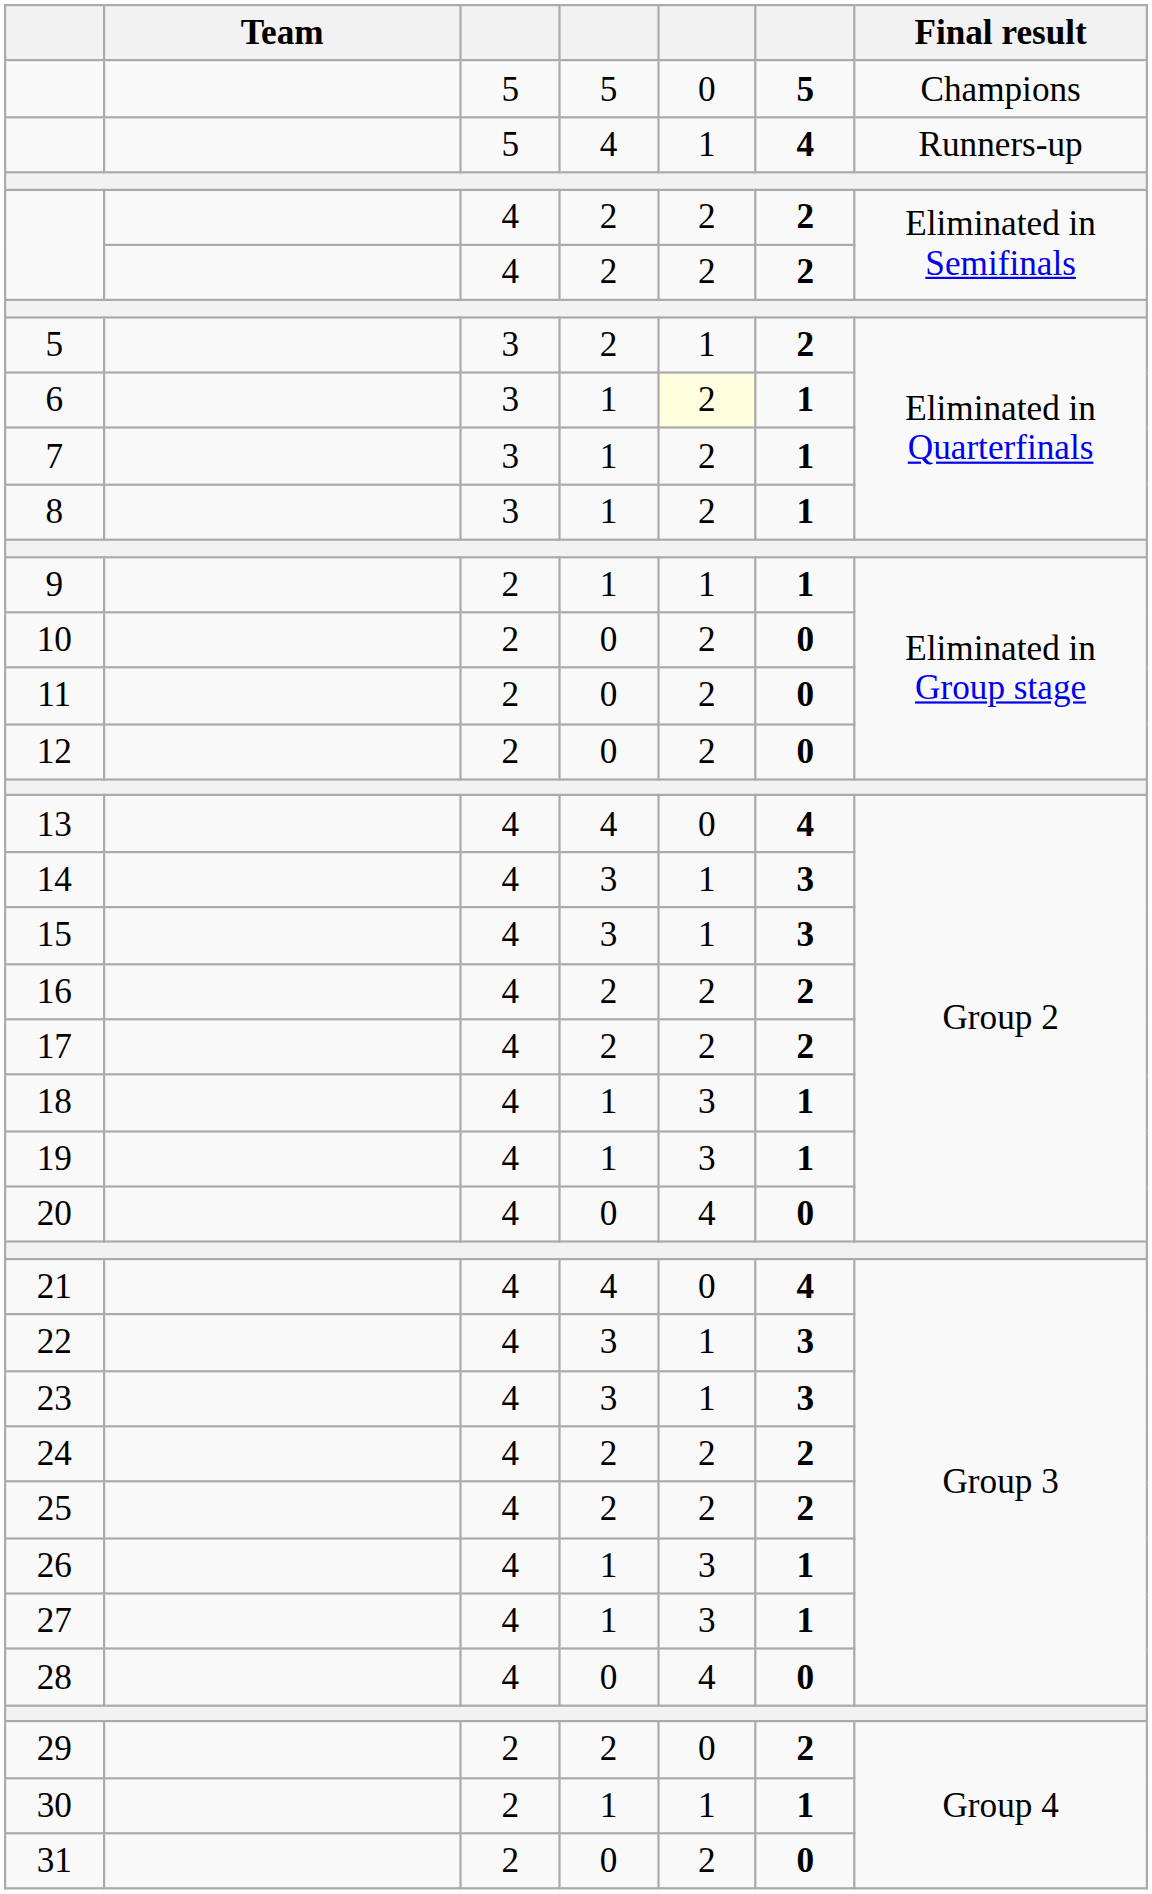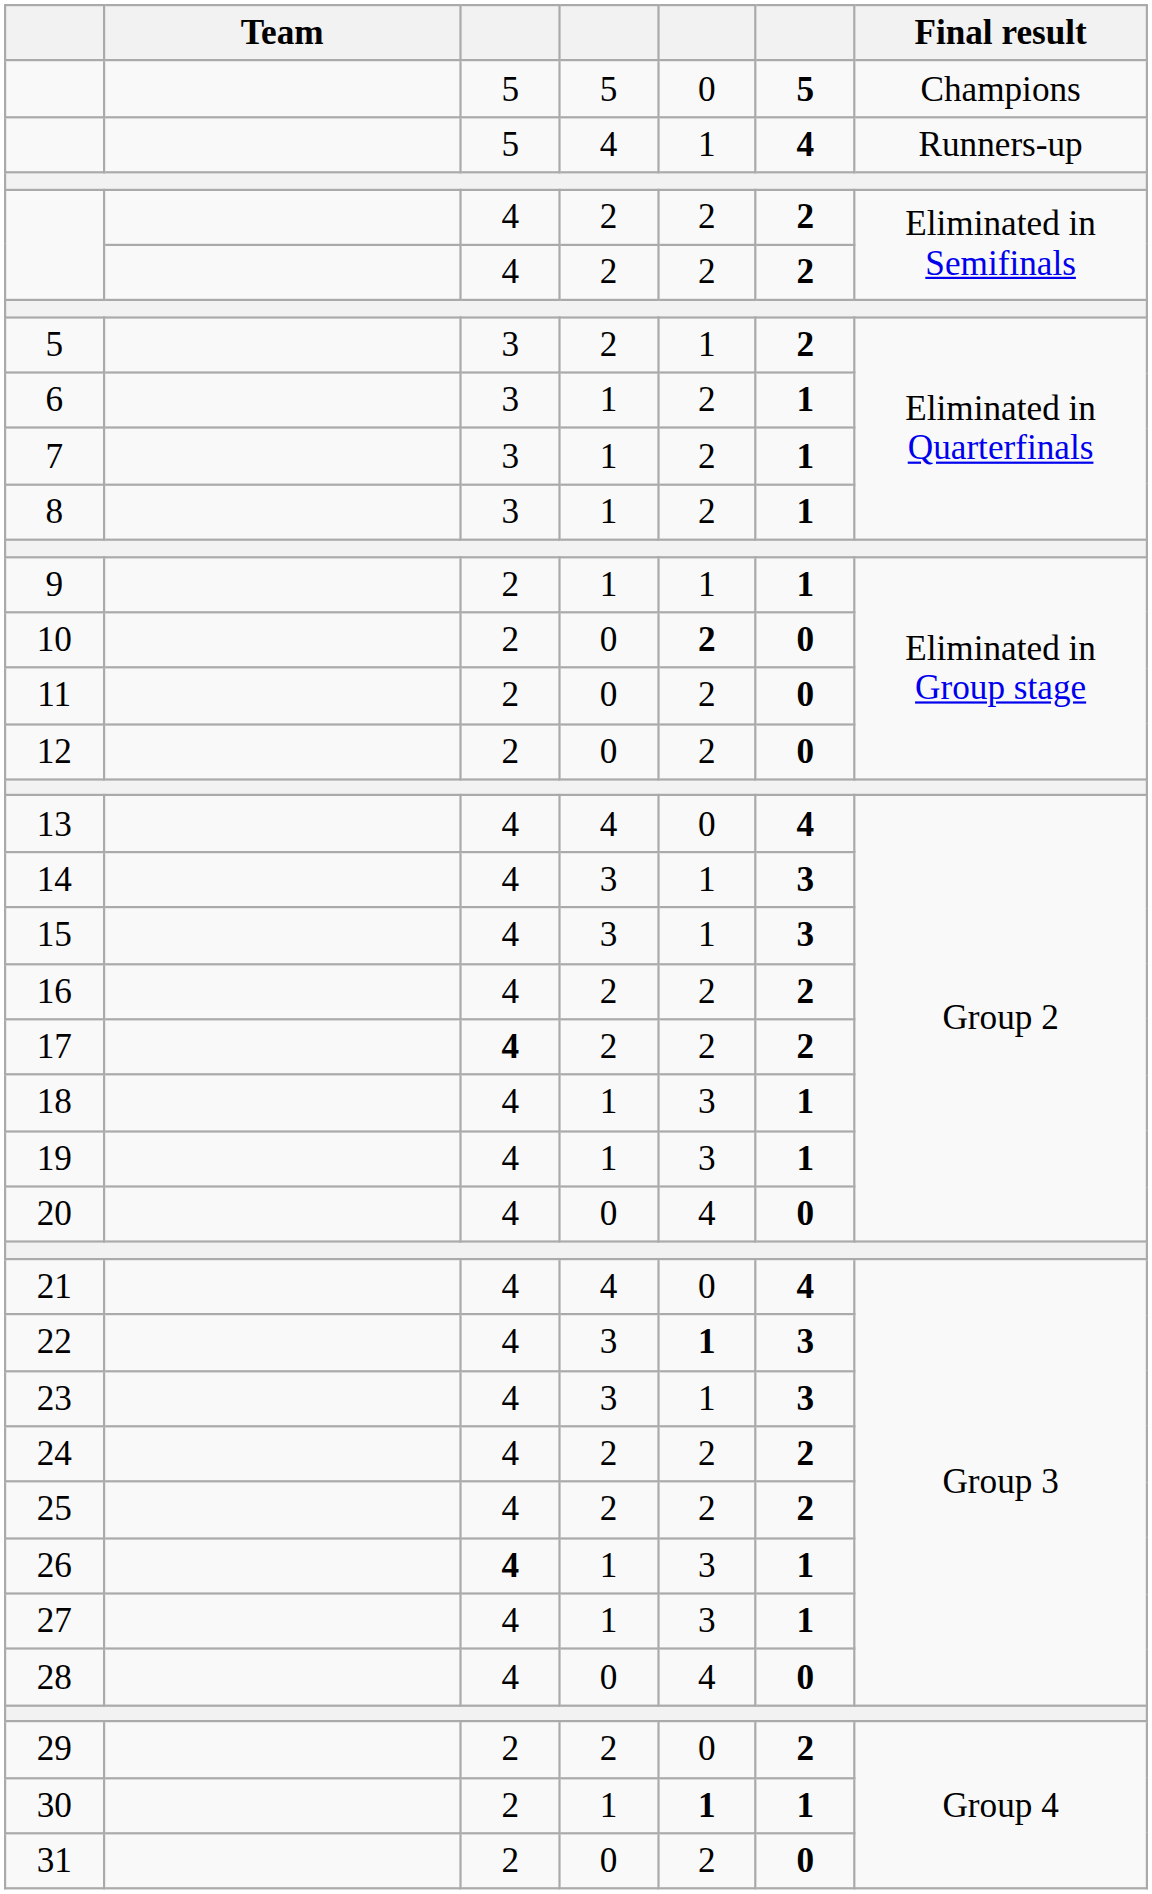(707, 399) lightyellow background -> (707, 399) no background
(707, 639) normal -> (707, 639) bold
(510, 1046) normal -> (510, 1046) bold
(707, 1341) normal -> (707, 1341) bold
(510, 1564) normal -> (510, 1564) bold
(707, 1804) normal -> (707, 1804) bold
